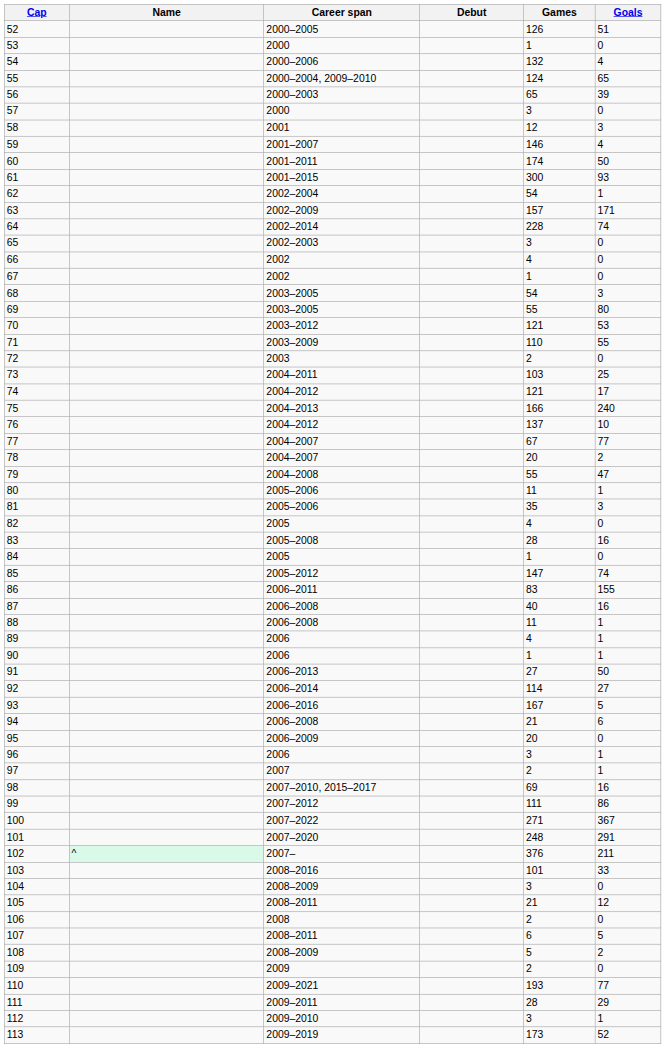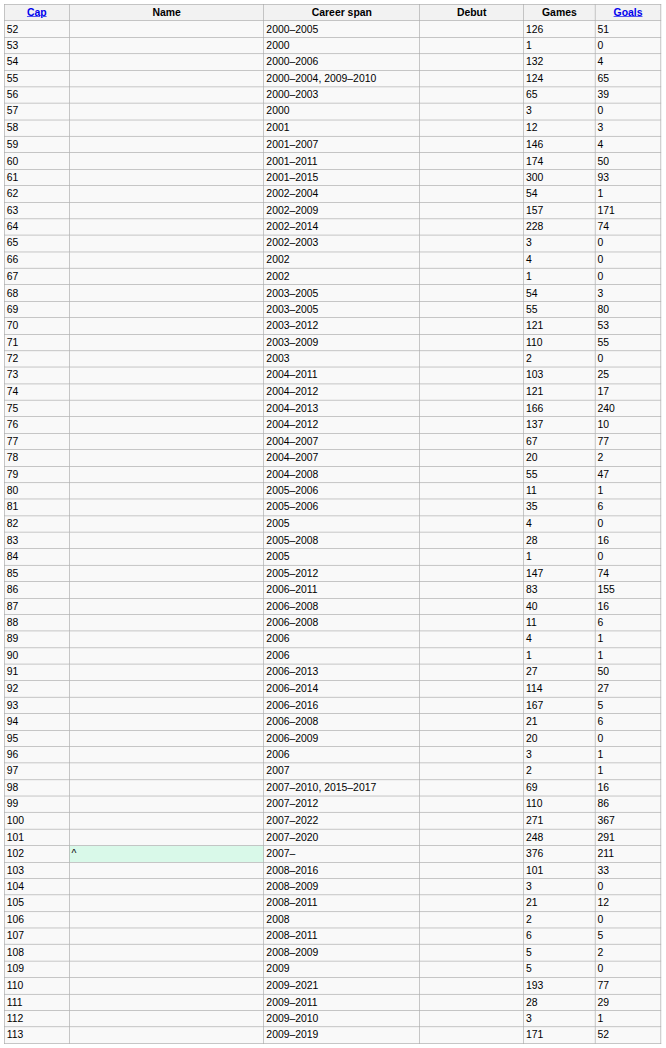(600, 507) 3 -> (600, 507) 6
(600, 623) 1 -> (600, 623) 6
(534, 804) 111 -> (534, 804) 110
(529, 969) 2 -> (529, 969) 5
(535, 1035) 173 -> (535, 1035) 171
